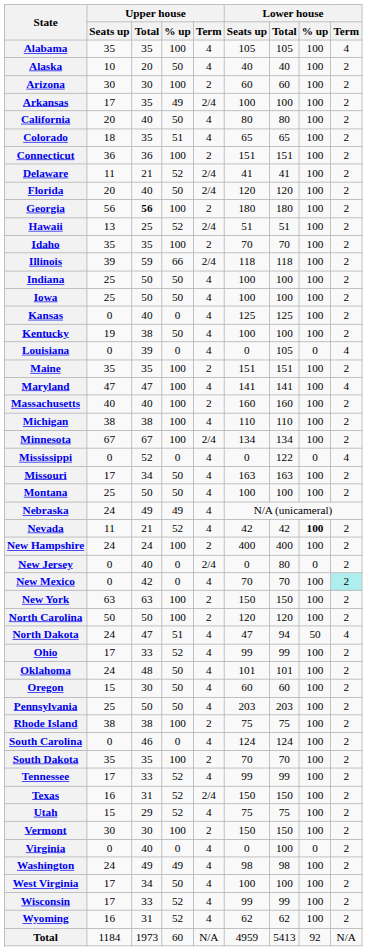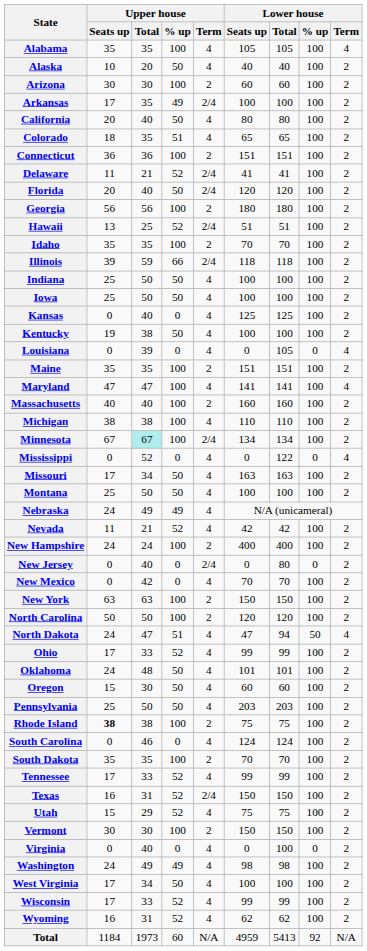(147, 208) bold -> (147, 208) normal
(147, 439) no background -> (147, 439) paleturquoise background
(315, 528) bold -> (315, 528) normal
(346, 581) paleturquoise background -> (346, 581) no background
(109, 723) normal -> (109, 723) bold
